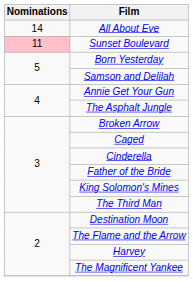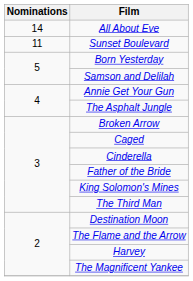(37, 44) pink background -> (37, 44) no background
